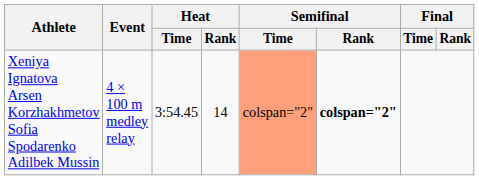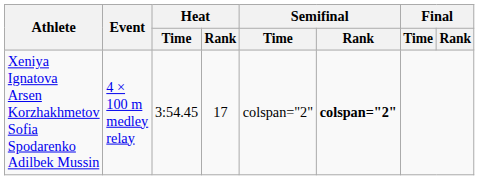(220, 112) 14 -> (220, 112) 17
(278, 112) lightsalmon background -> (278, 112) no background
